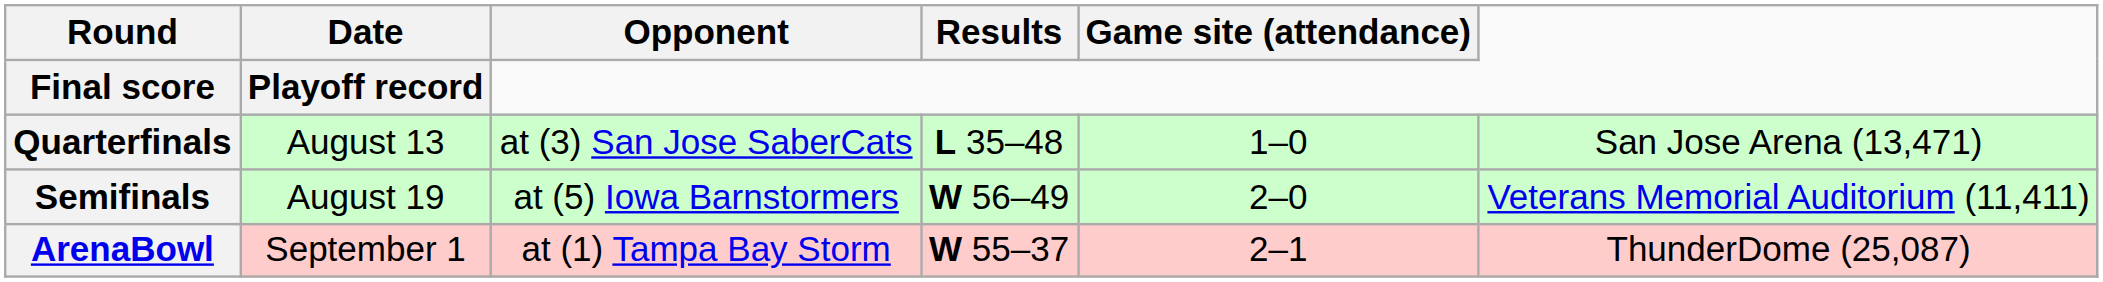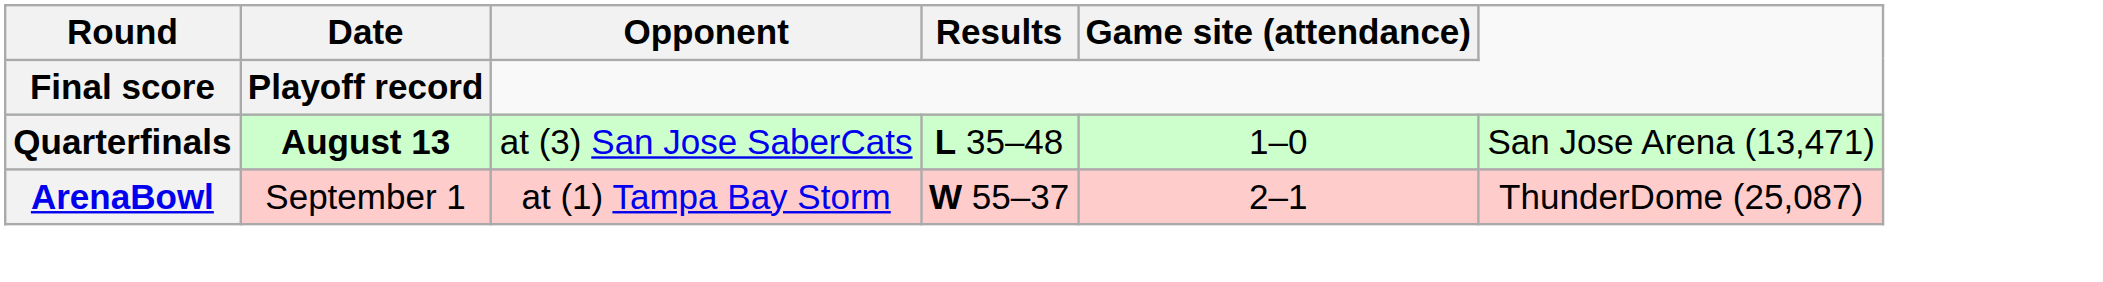(366, 141) normal -> (366, 141) bold
- row: (122, 195)
